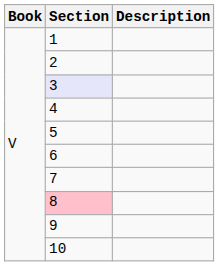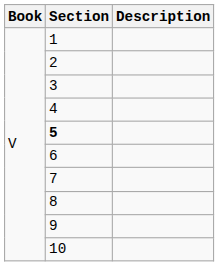(53, 86) lavender background -> (53, 86) no background
(53, 133) normal -> (53, 133) bold
(53, 203) pink background -> (53, 203) no background
